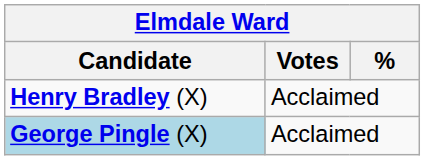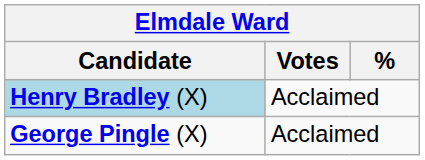(109, 97) no background -> (109, 97) lightblue background
(109, 135) lightblue background -> (109, 135) no background
